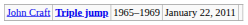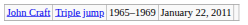(82, 12) bold -> (80, 12) normal
